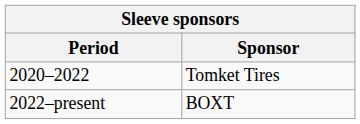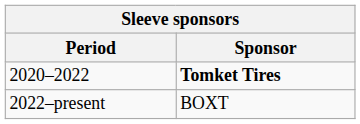(233, 75) normal -> (231, 75) bold
